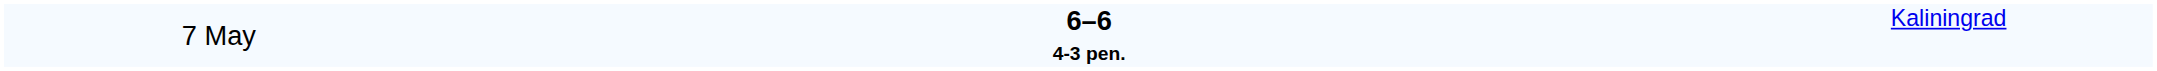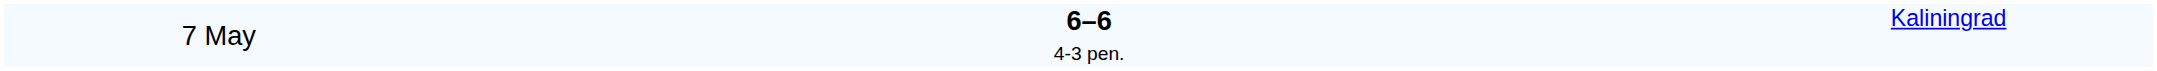(1089, 52) bold -> (1089, 53) normal
